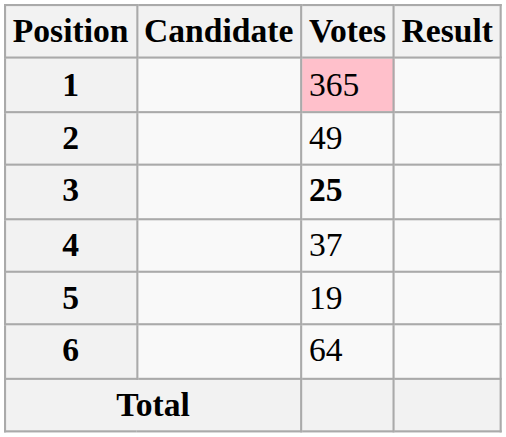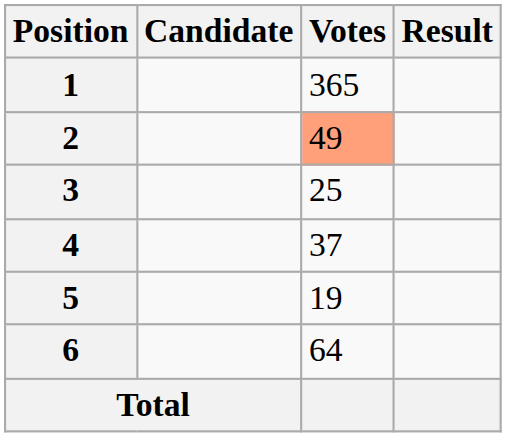(334, 84) pink background -> (334, 84) no background
(326, 137) no background -> (326, 137) lightsalmon background
(326, 191) bold -> (326, 191) normal
